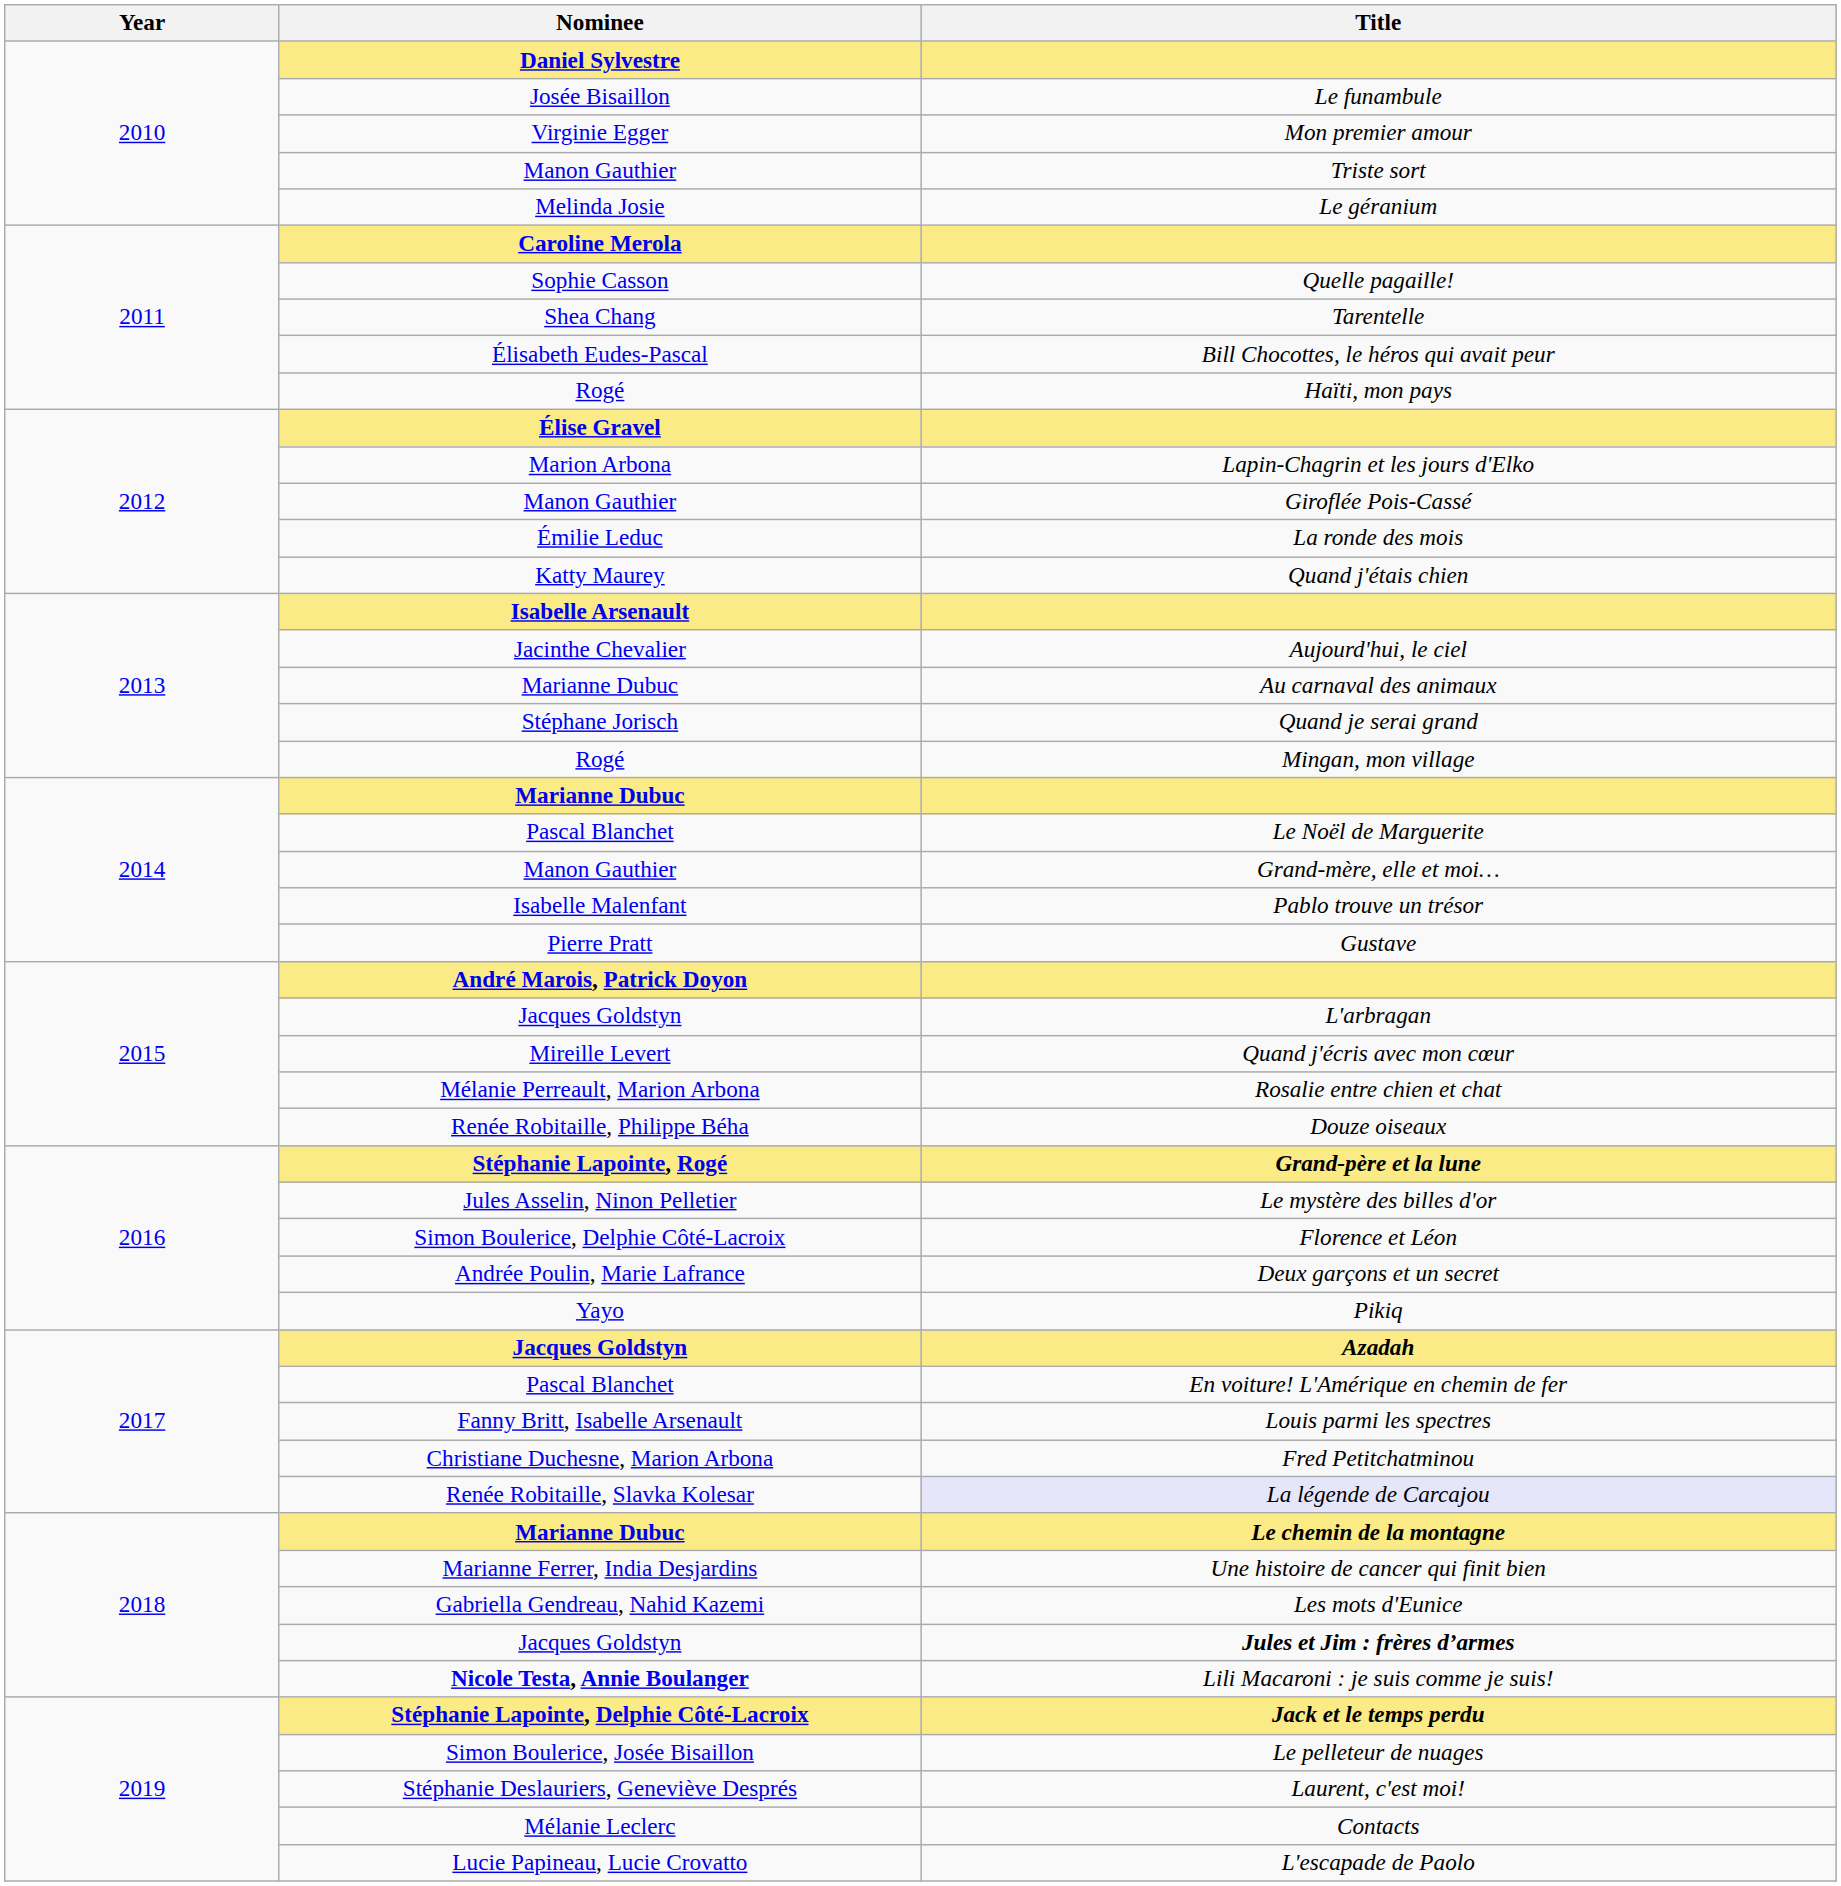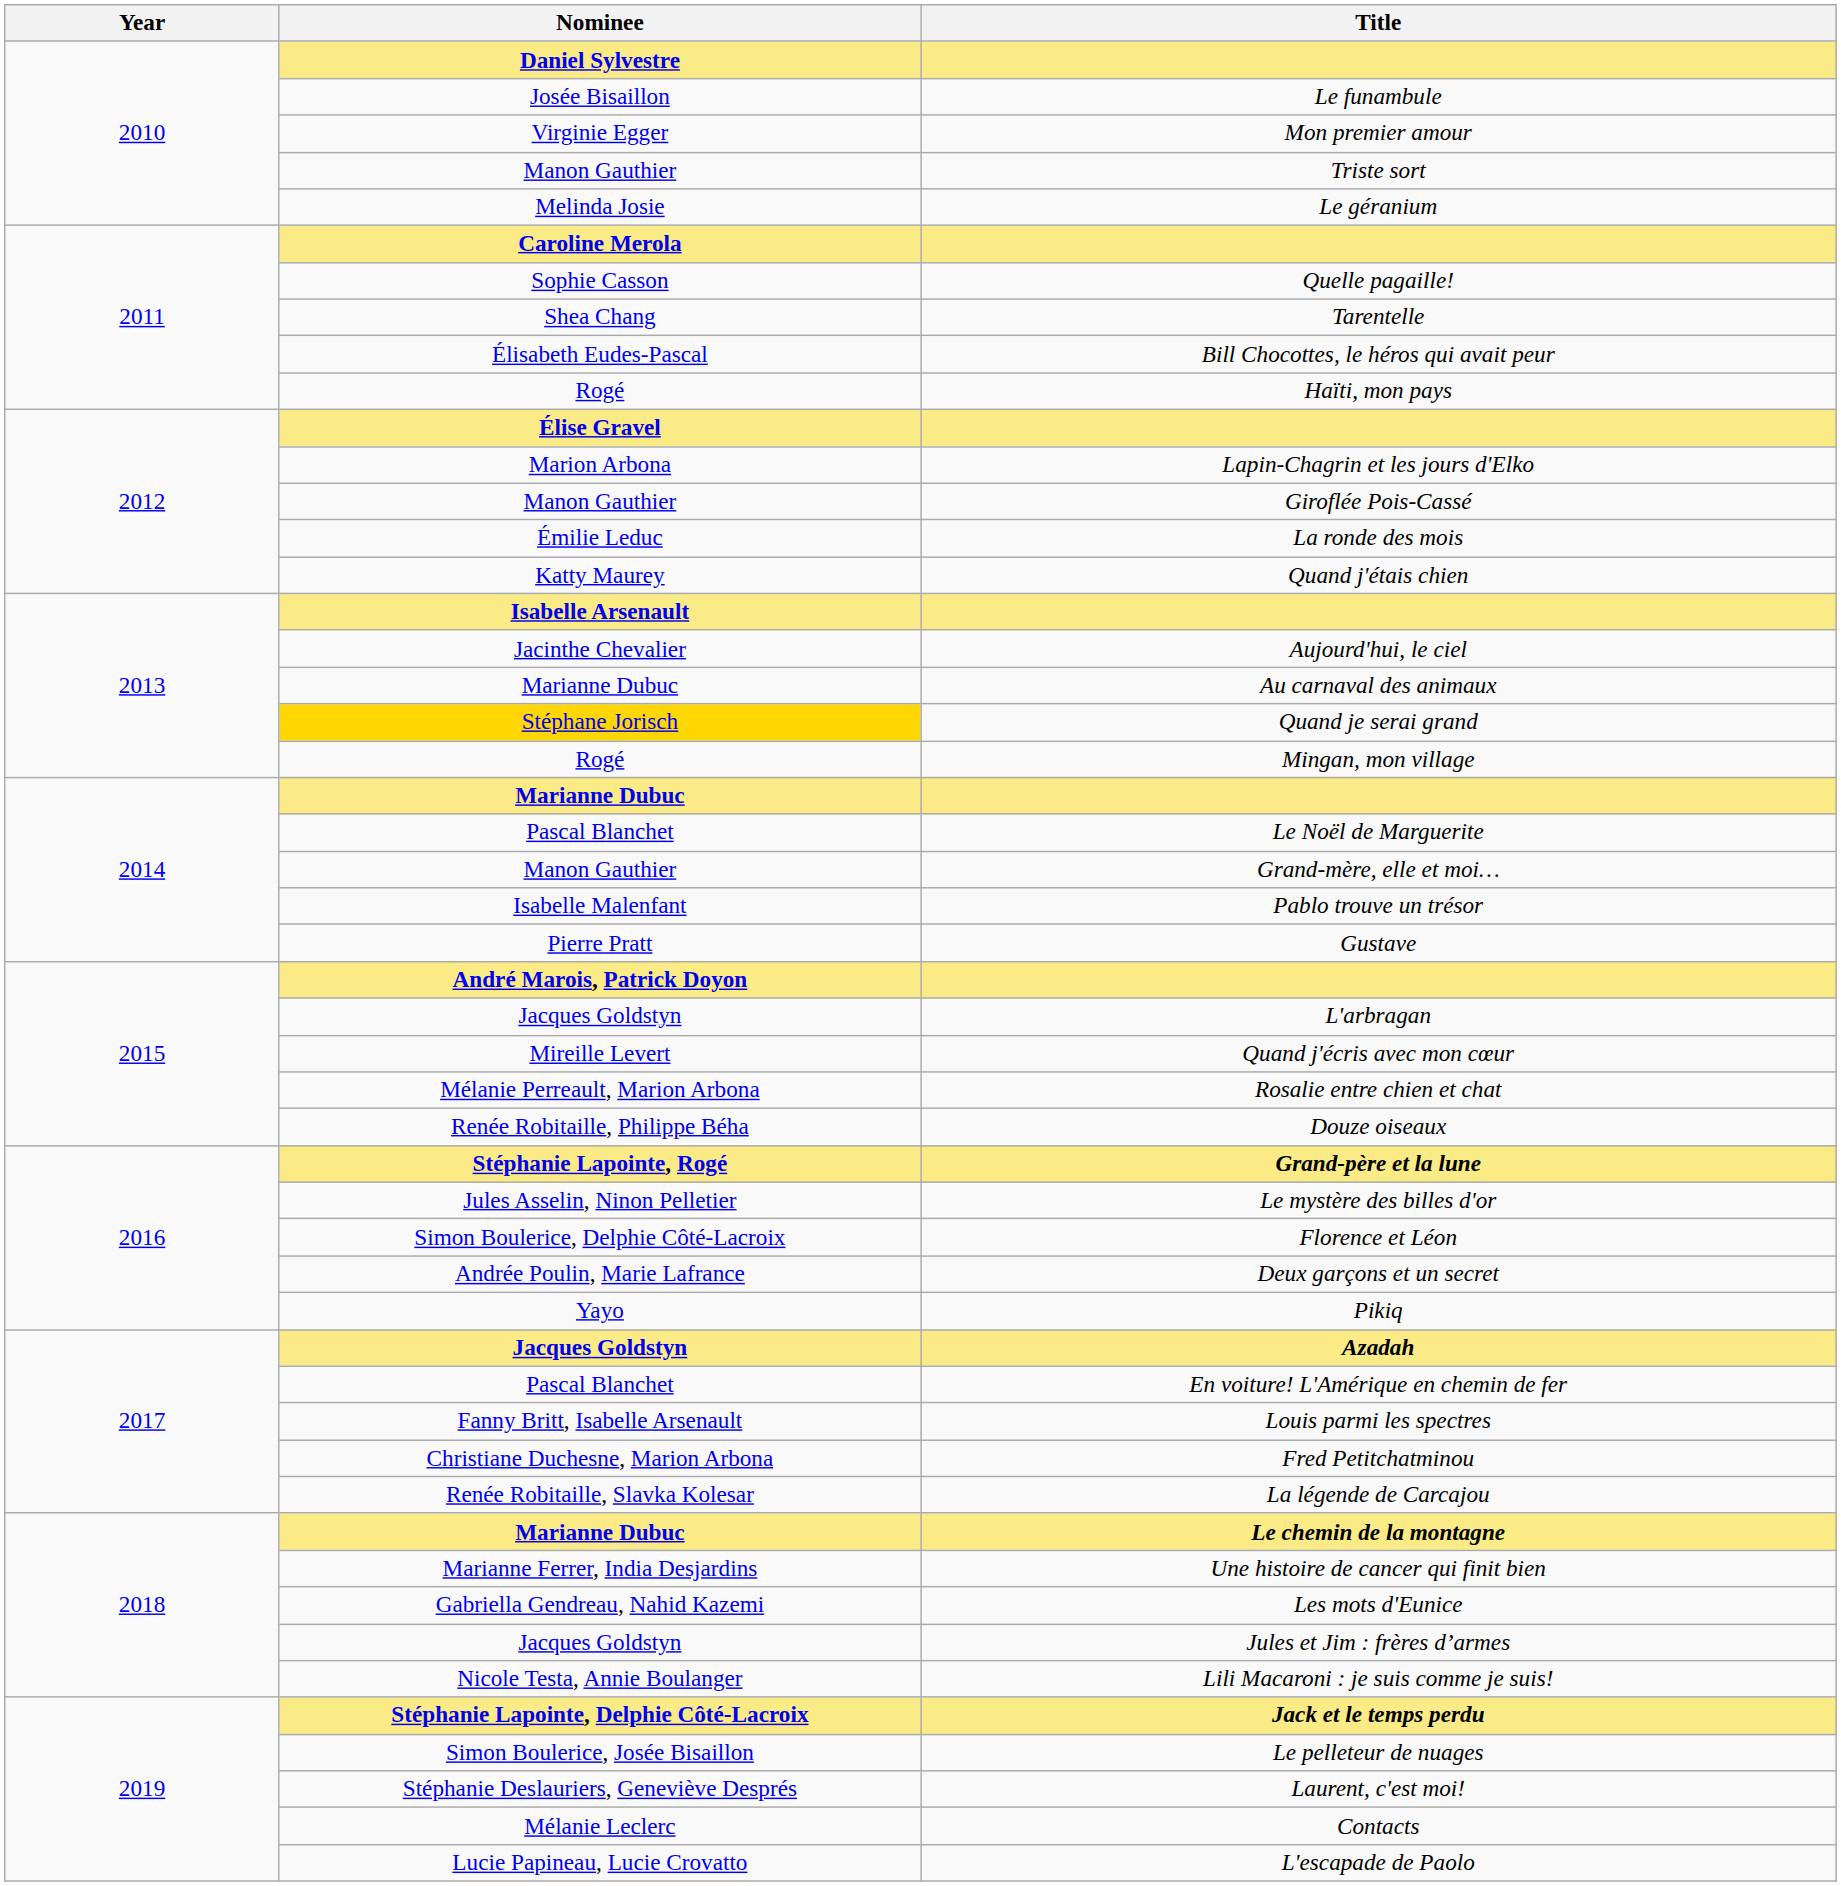(600, 721) no background -> (600, 721) gold background
(1378, 1494) lavender background -> (1378, 1494) no background
(1378, 1641) bold -> (1378, 1641) normal
(600, 1678) bold -> (600, 1678) normal
